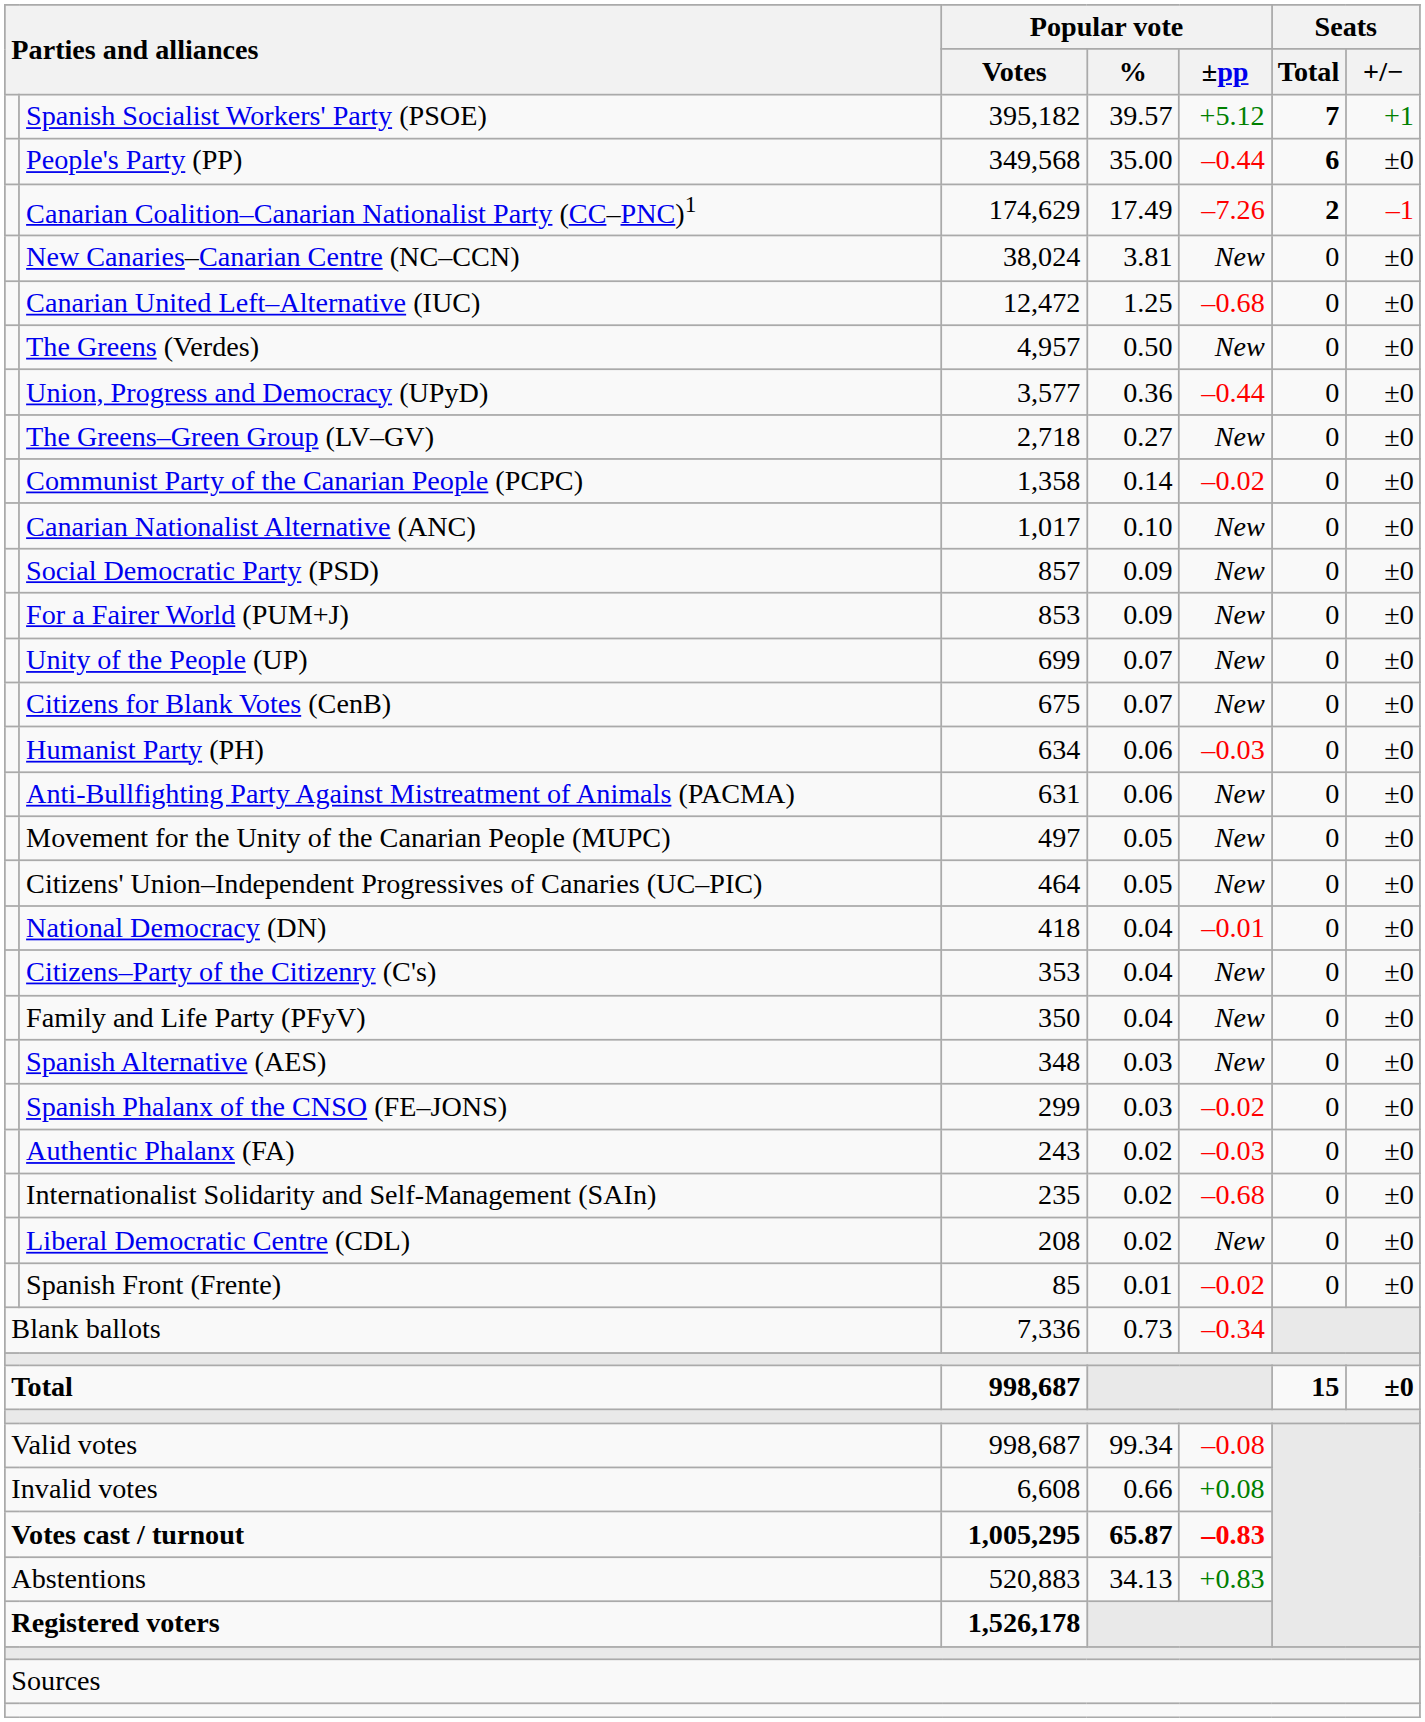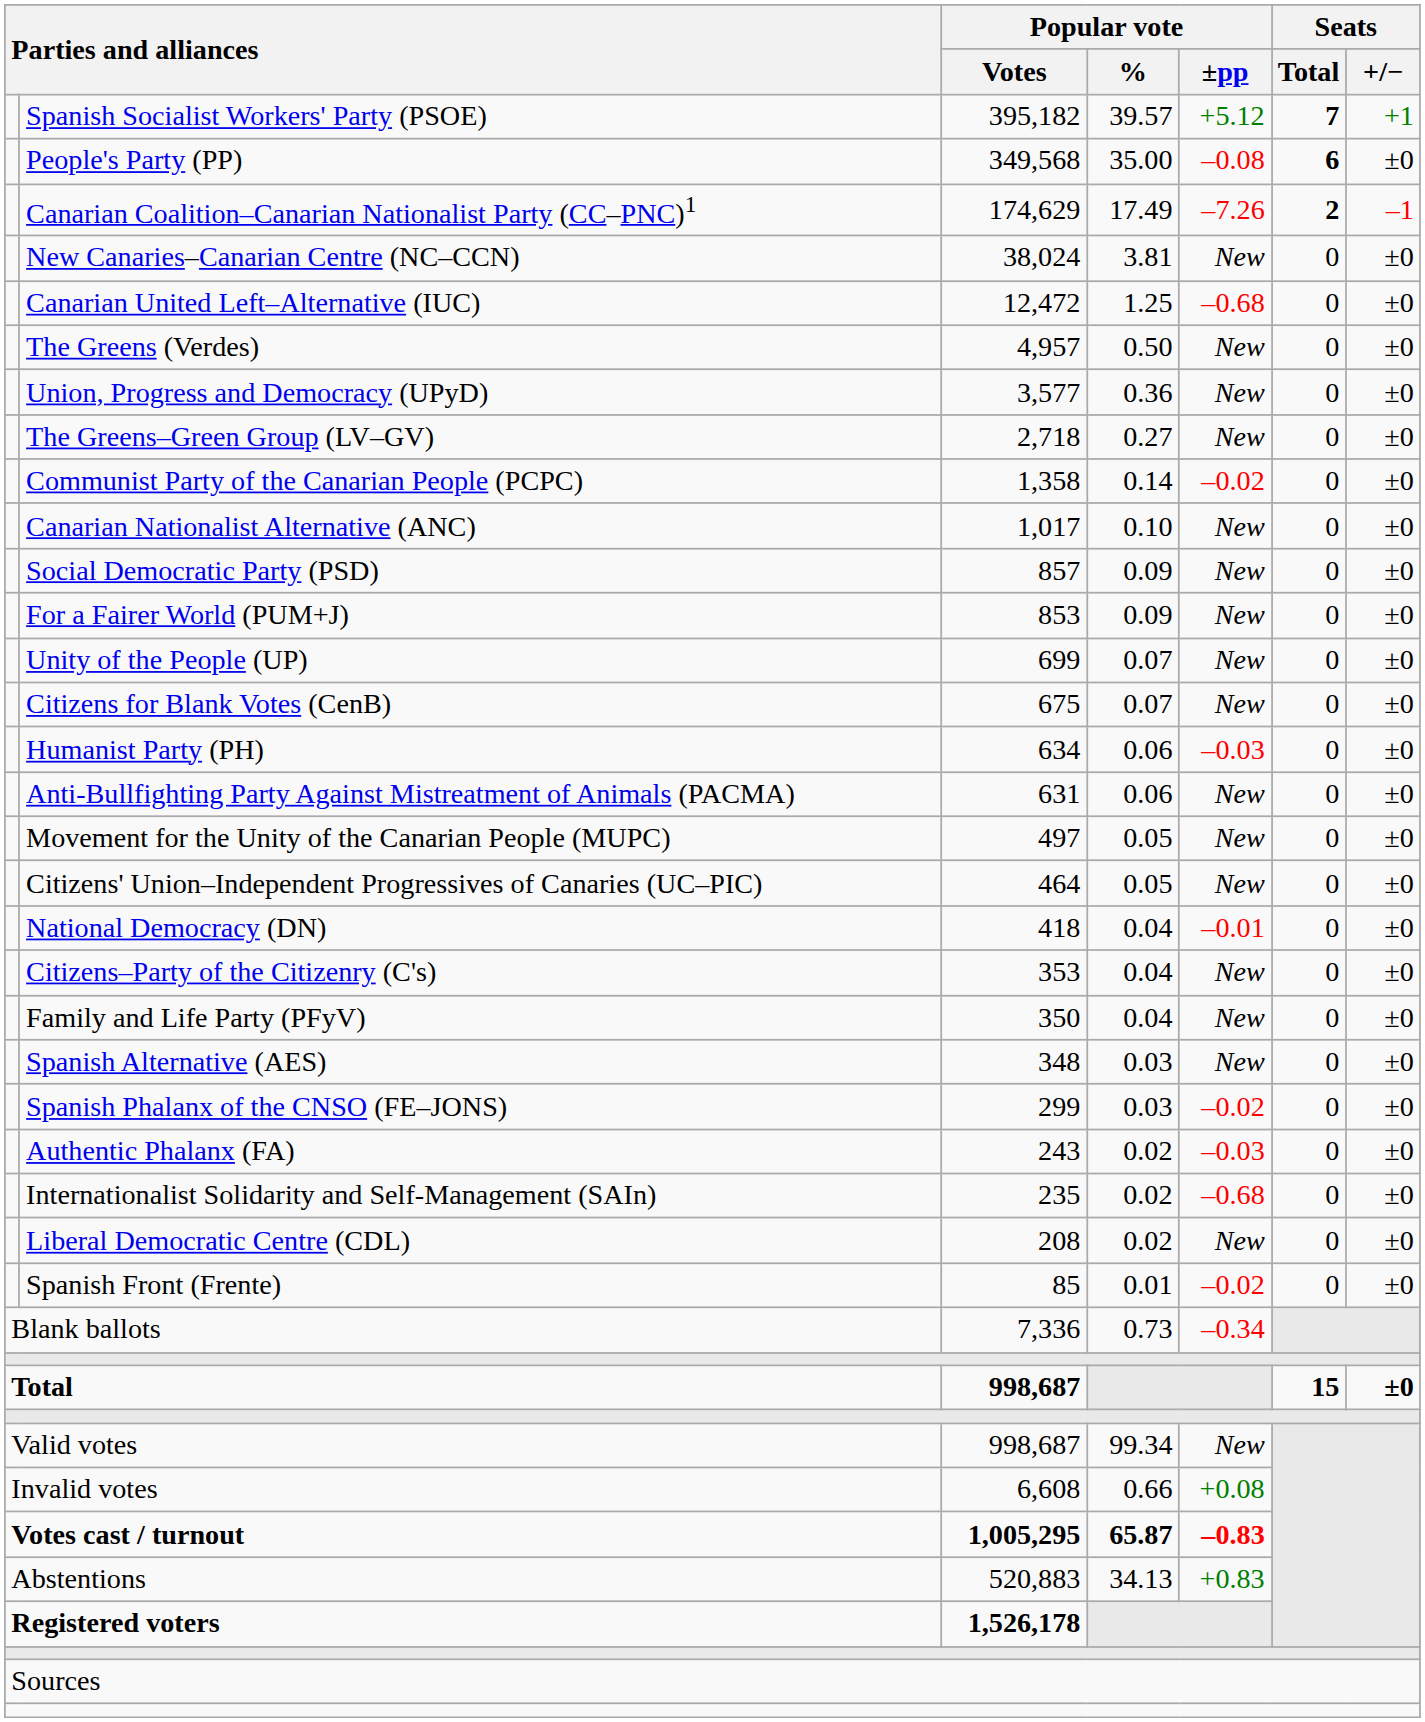(1233, 160) –0.44 -> (1233, 160) –0.08
(1233, 391) –0.44 -> (1240, 391) New
(1233, 1444) –0.08 -> (1240, 1444) New
